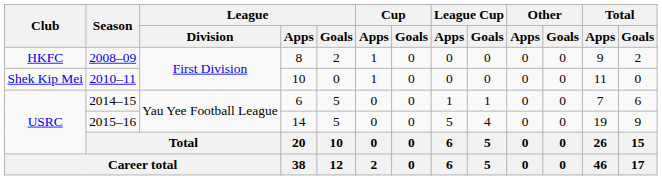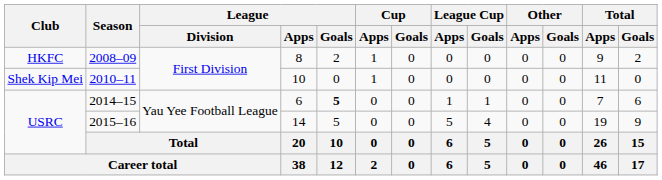(336, 100) normal -> (336, 100) bold
